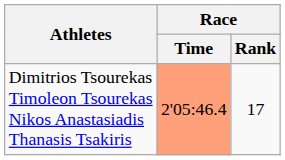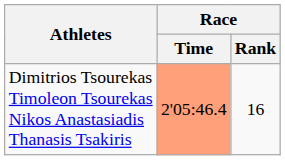(256, 109) 17 -> (256, 109) 16
